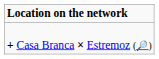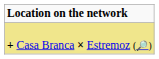(79, 44) no background -> (79, 44) khaki background
